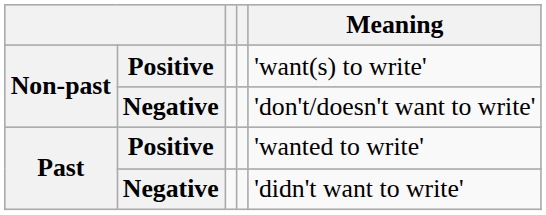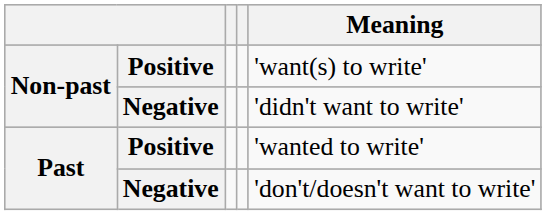(395, 106) 'don't/doesn't want to write' -> (359, 106) 'didn't want to write'
(359, 188) 'didn't want to write' -> (395, 188) 'don't/doesn't want to write'
